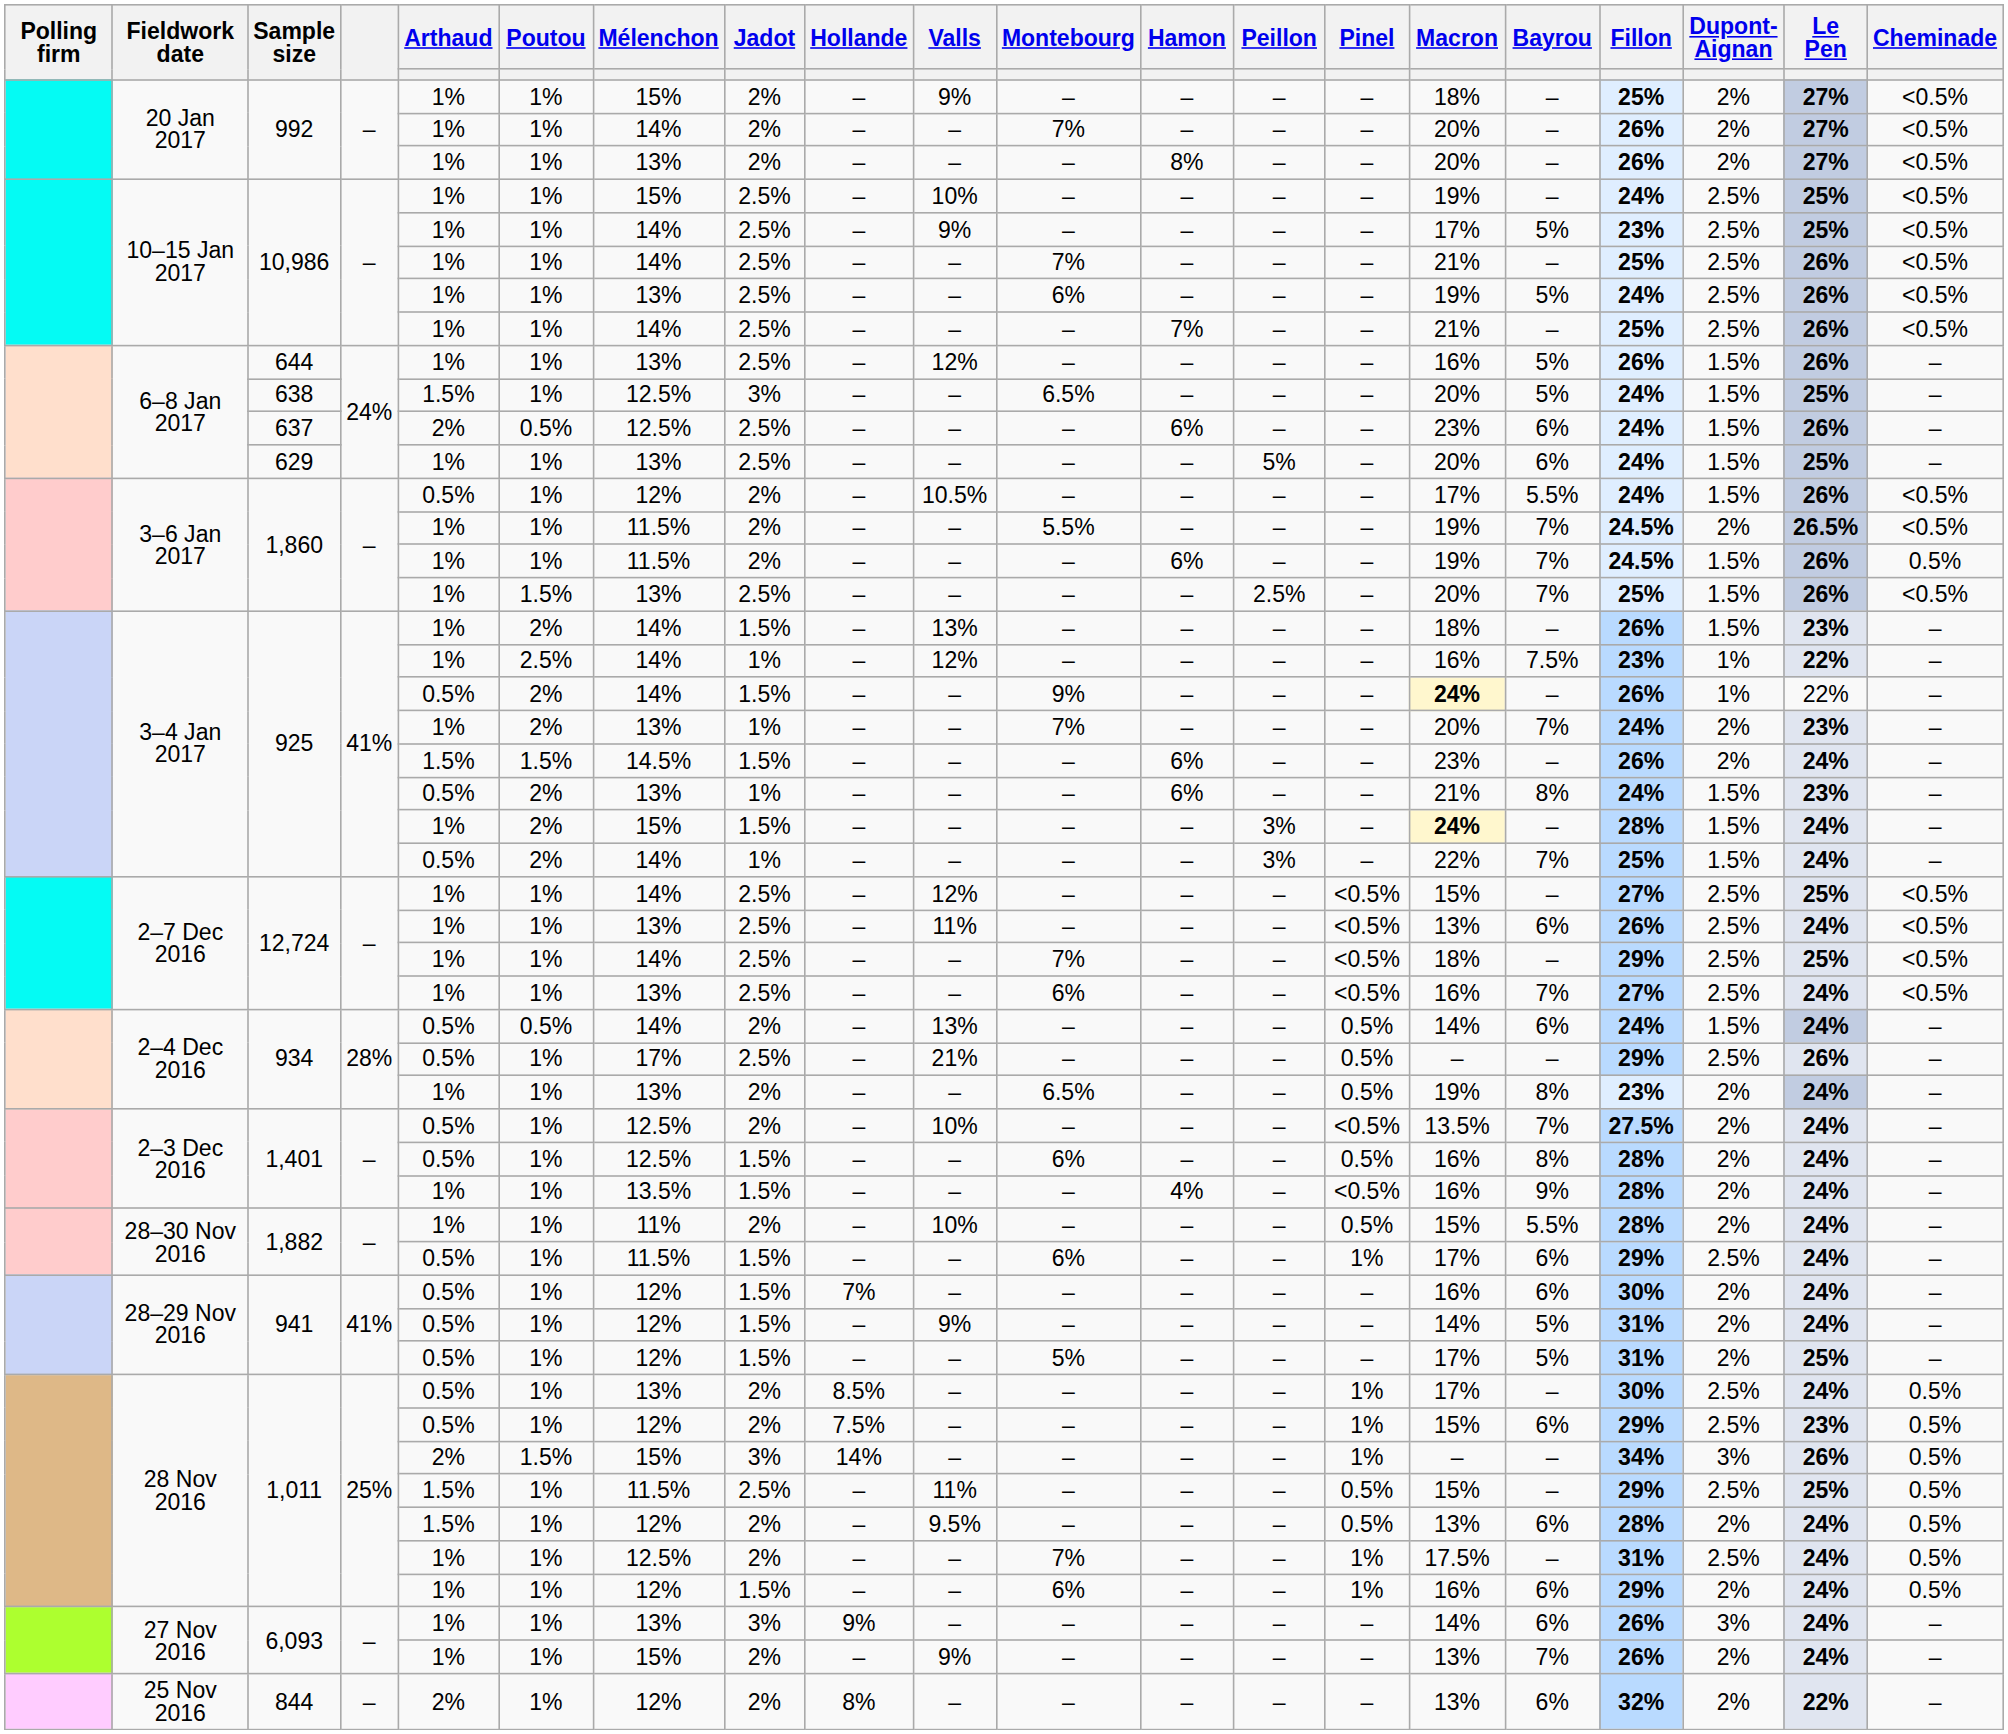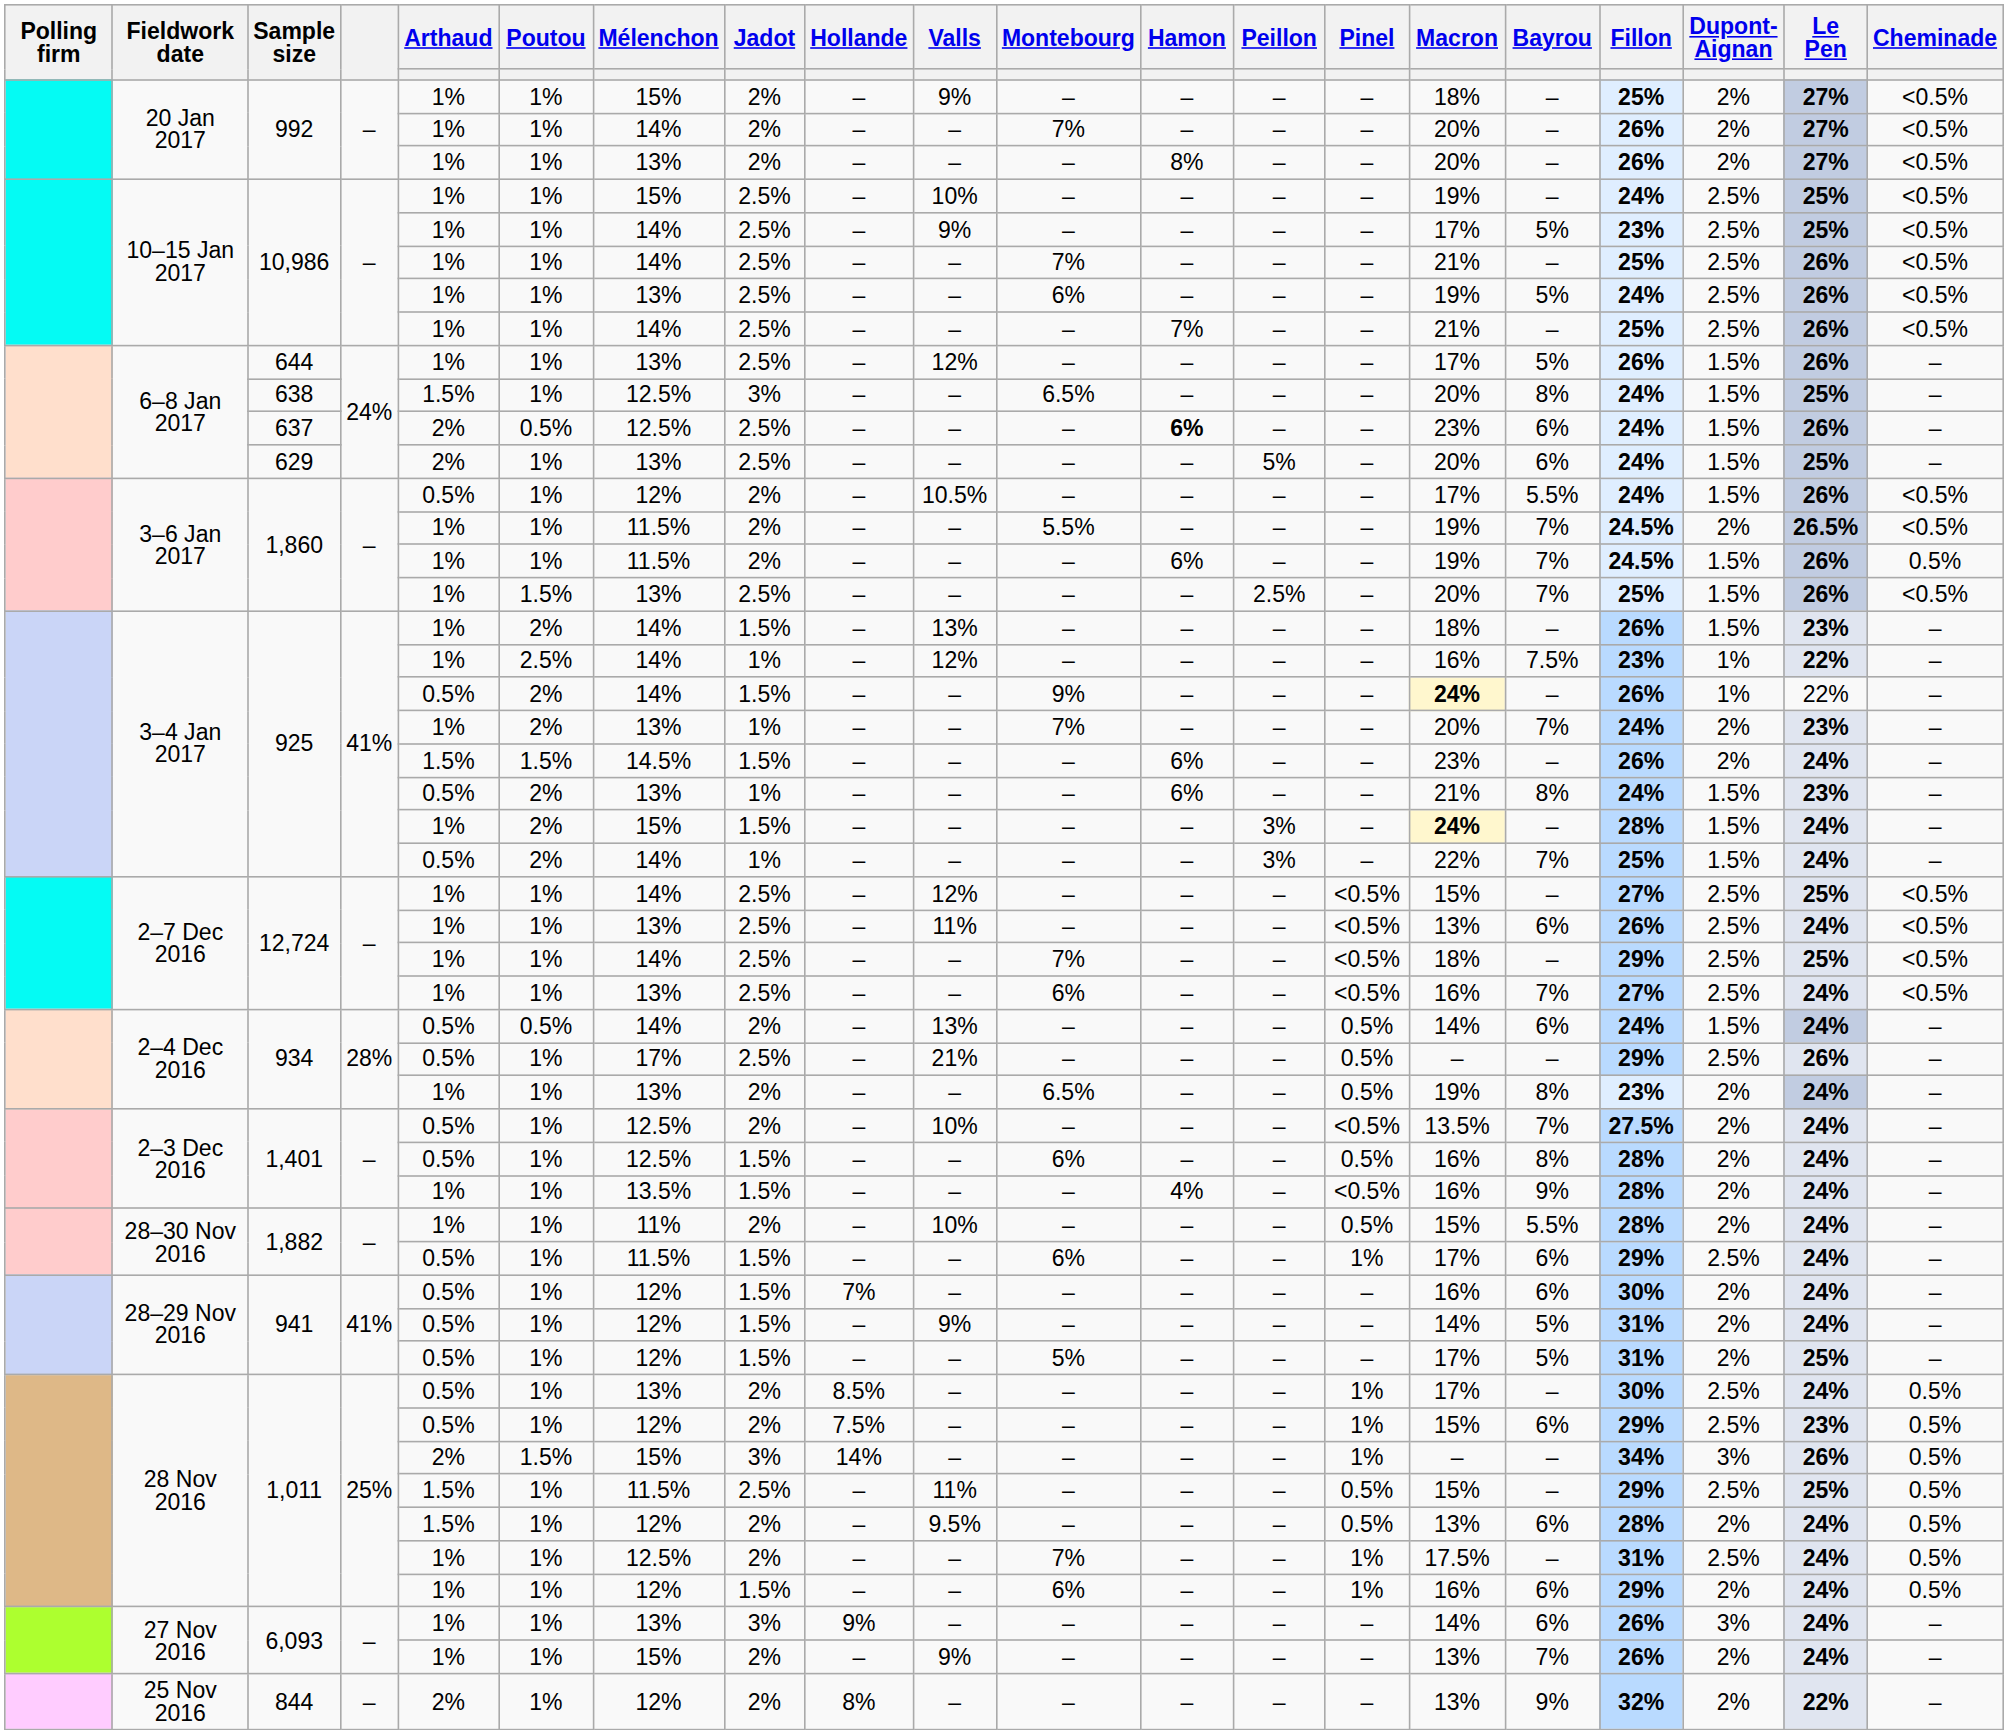(1457, 362) 16% -> (1457, 362) 17%
(1552, 395) 5% -> (1552, 395) 8%
(1187, 429) normal -> (1187, 429) bold
(448, 462) 1% -> (448, 462) 2%
(1552, 1701) 6% -> (1552, 1701) 9%
